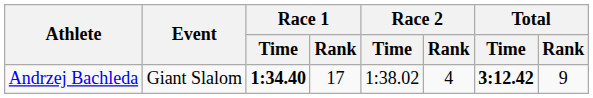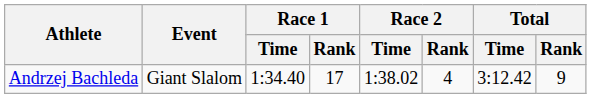(278, 79) bold -> (278, 79) normal
(506, 79) bold -> (504, 79) normal
